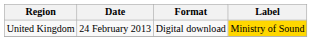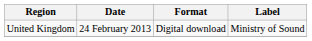(268, 28) gold background -> (268, 28) no background
